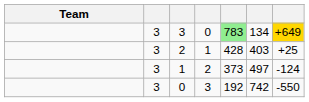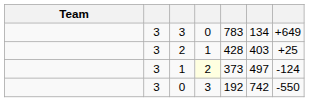(234, 32) lightgreen background -> (234, 32) no background
(288, 32) gold background -> (288, 32) no background
(208, 69) no background -> (208, 69) lightyellow background
